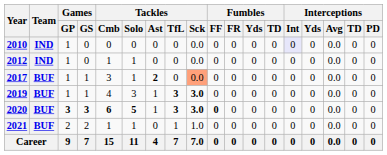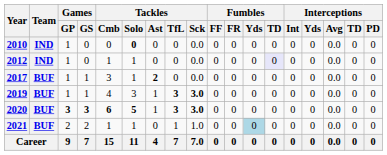(134, 45) normal -> (134, 45) bold
(293, 45) lavender background -> (293, 45) no background
(274, 61) no background -> (274, 61) lavender background
(197, 77) lightsalmon background -> (197, 77) no background
(216, 110) bold -> (216, 110) normal
(254, 126) no background -> (254, 126) lightblue background
